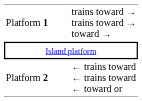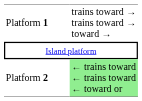(104, 77) no background -> (104, 77) lightgreen background
